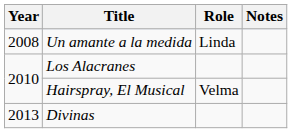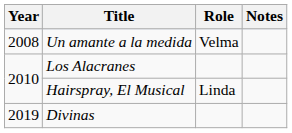(217, 41) Linda -> (219, 41) Velma
(219, 90) Velma -> (217, 90) Linda
(24, 115) 2013 -> (24, 115) 2019
